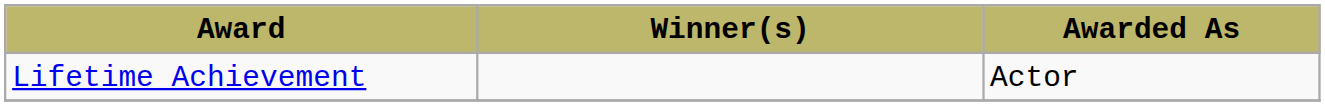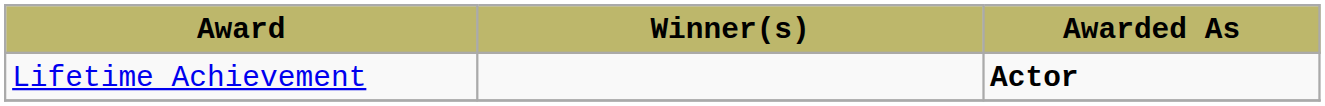(1034, 77) normal -> (1034, 77) bold
